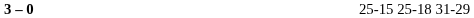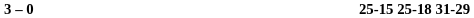(414, 8) normal -> (414, 8) bold
